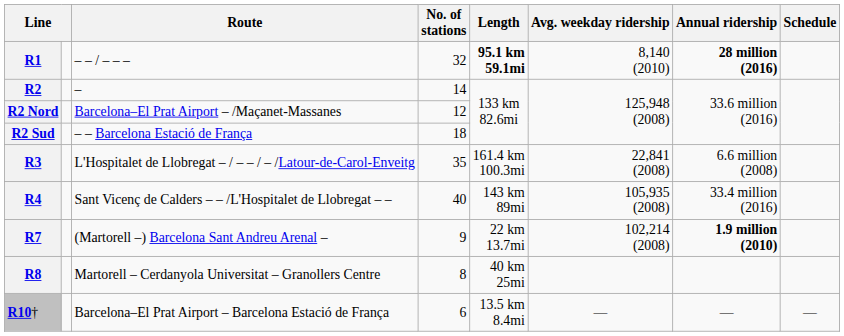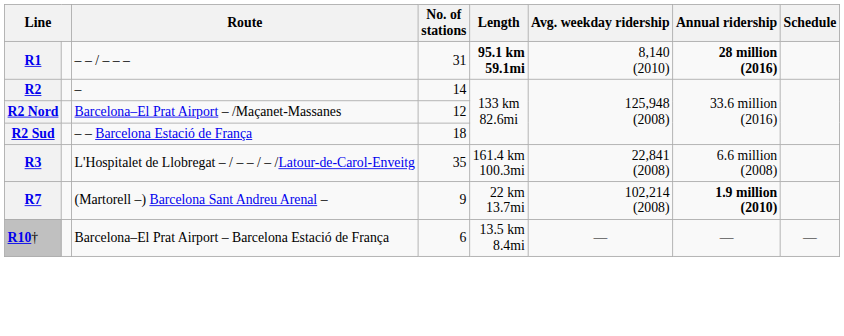(460, 60) 32 -> (460, 60) 31
- row: (233, 200)
- row: (227, 275)
